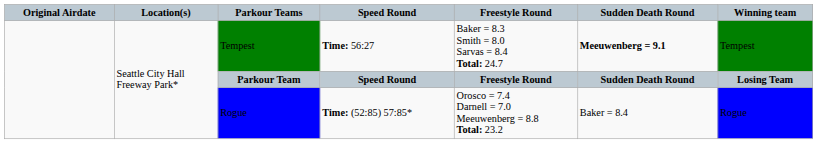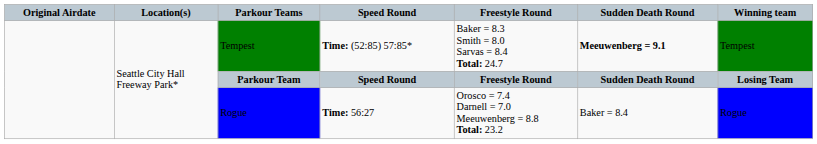(348, 46) Time: 56:27 -> (367, 46) Time: (52:85) 57:85*
(367, 113) Time: (52:85) 57:85* -> (348, 113) Time: 56:27
